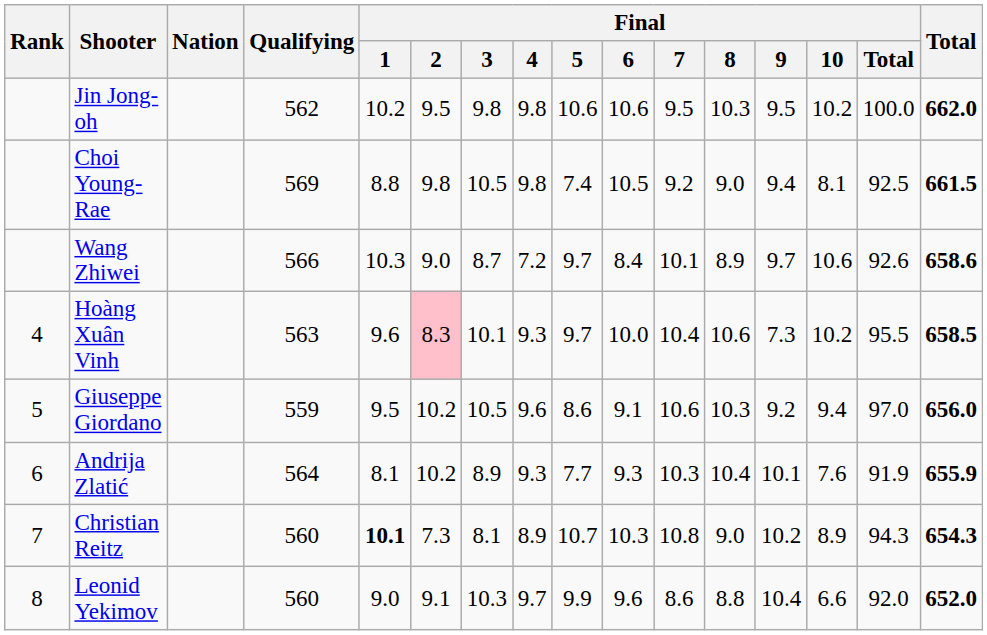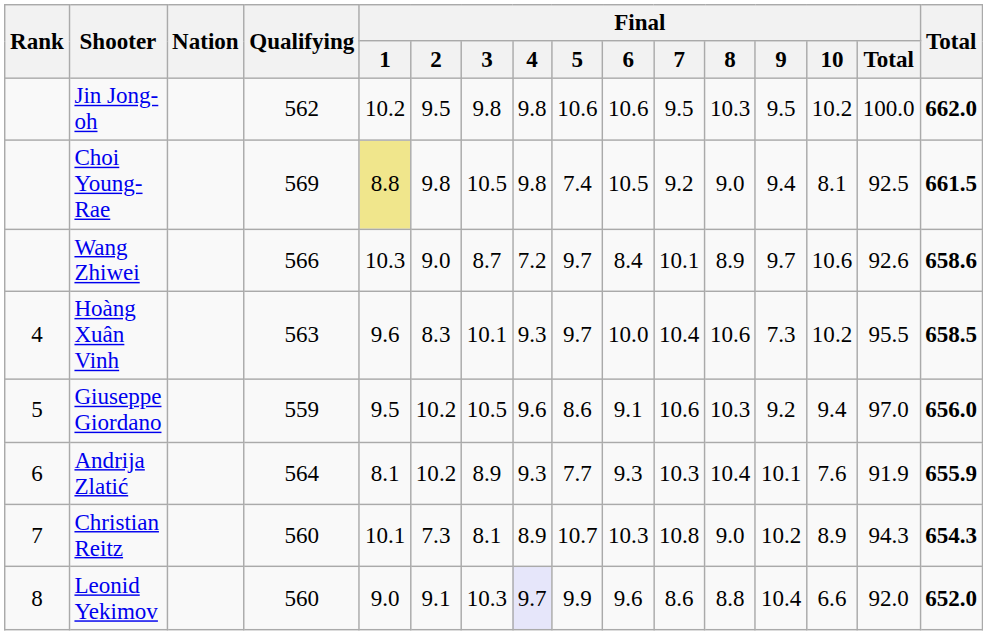(385, 184) no background -> (385, 184) khaki background
(436, 335) pink background -> (436, 335) no background
(385, 535) bold -> (385, 535) normal
(532, 597) no background -> (532, 597) lavender background
